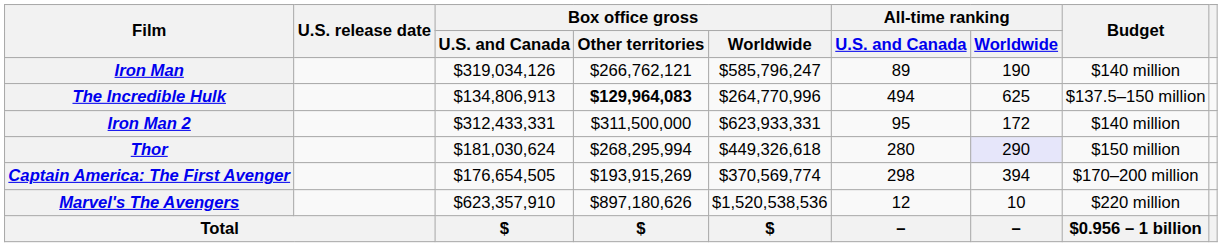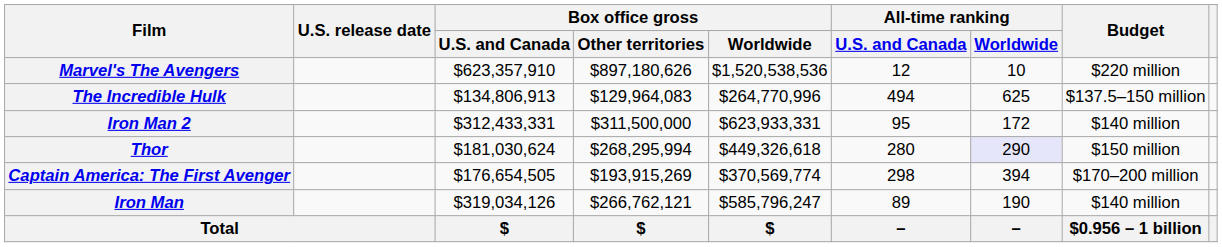rows swapped: (149, 70) <-> (149, 202)
(641, 96) bold -> (641, 96) normal
